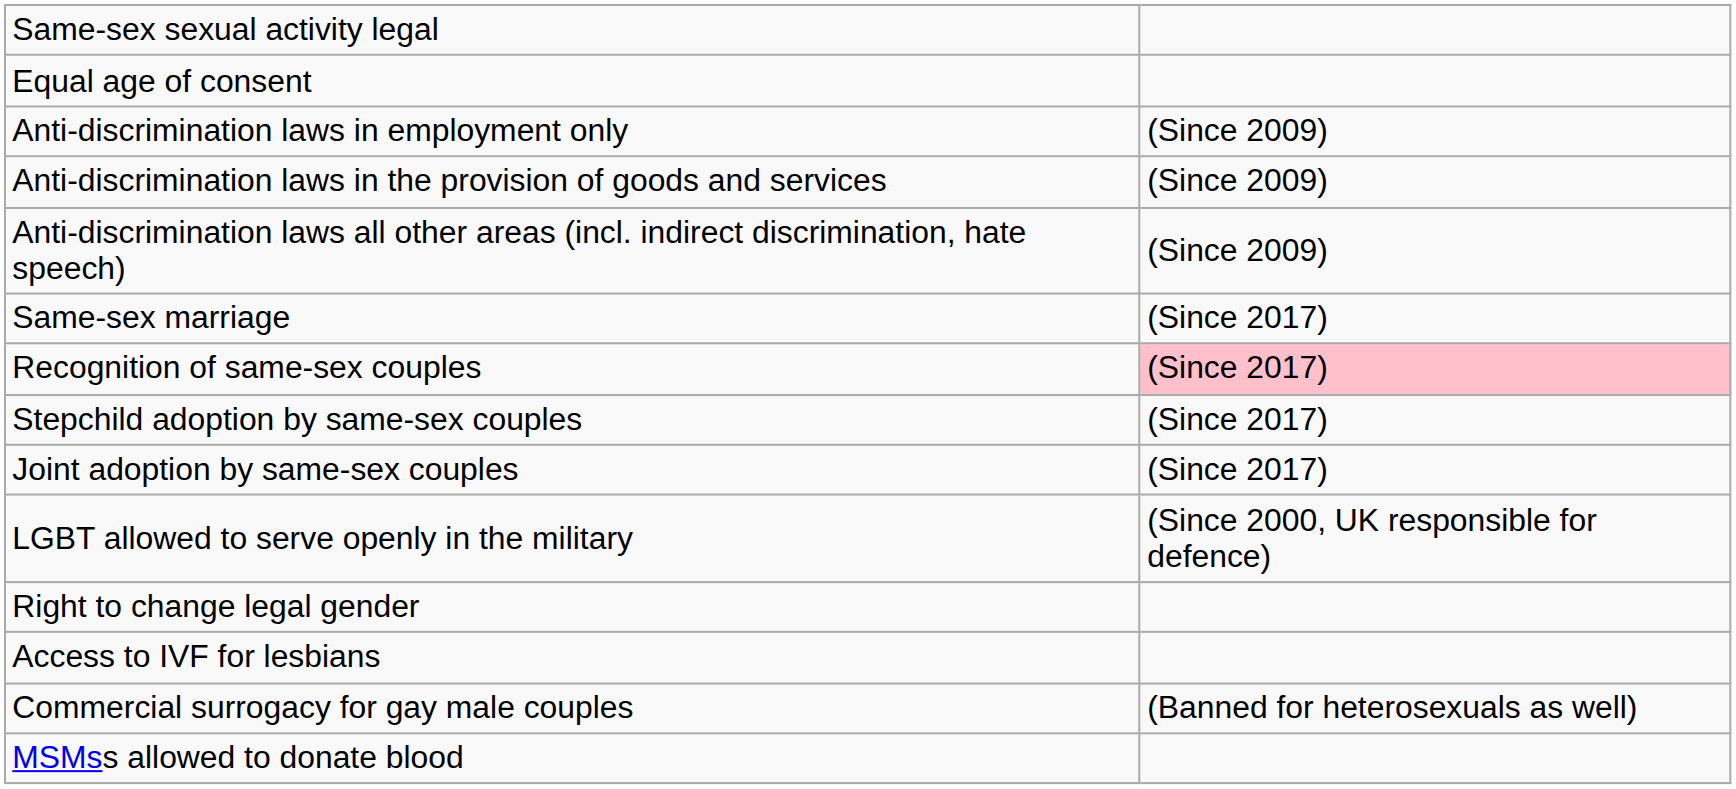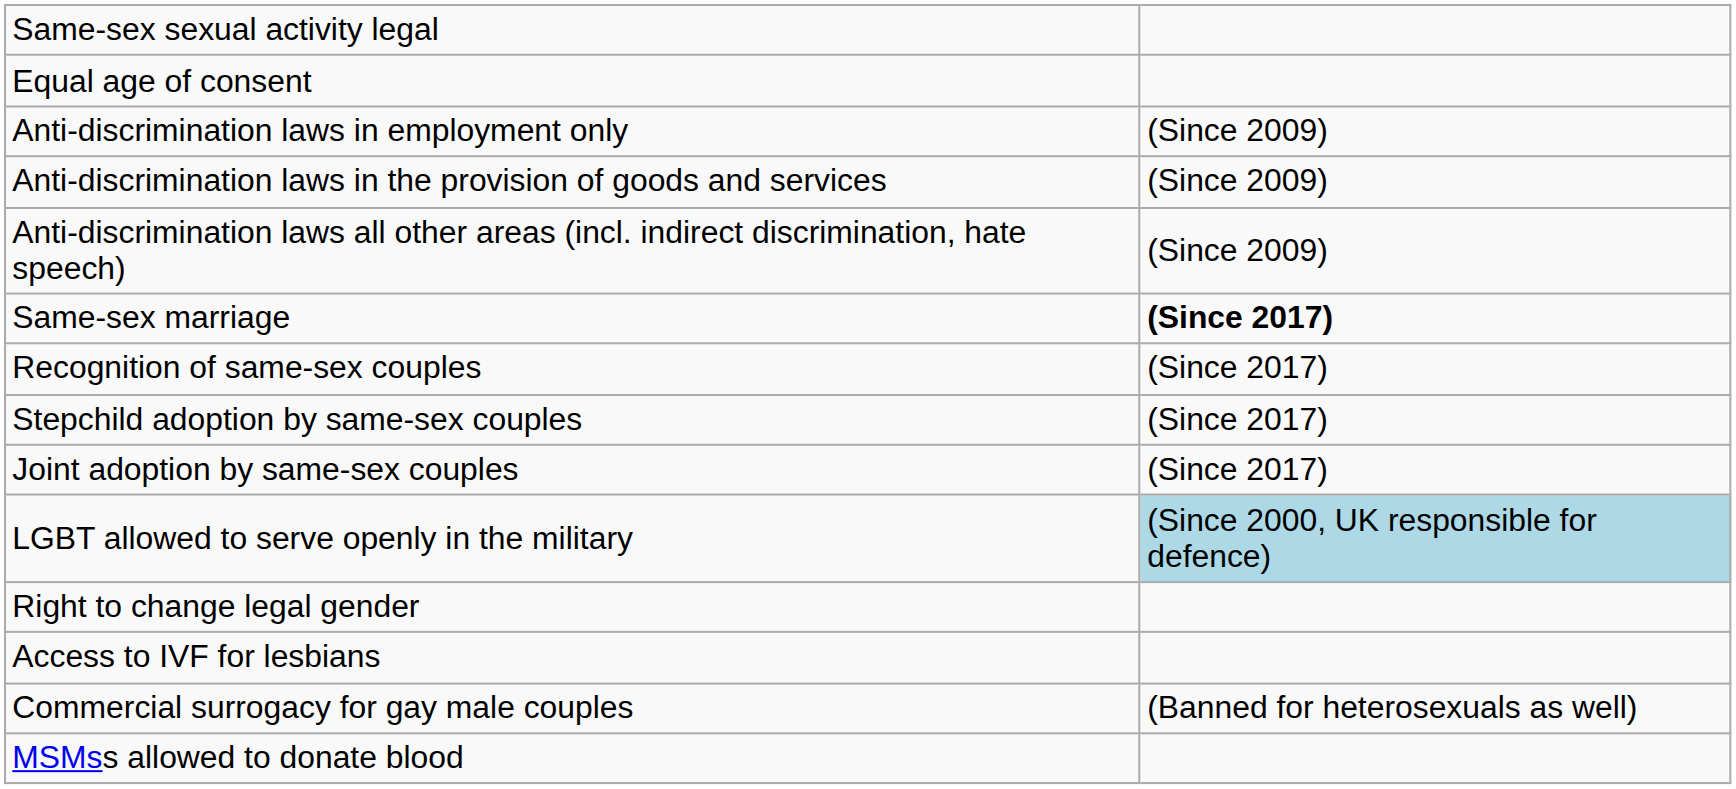(1237, 318) normal -> (1240, 318) bold
(1237, 368) pink background -> (1237, 368) no background
(1372, 537) no background -> (1372, 537) lightblue background
